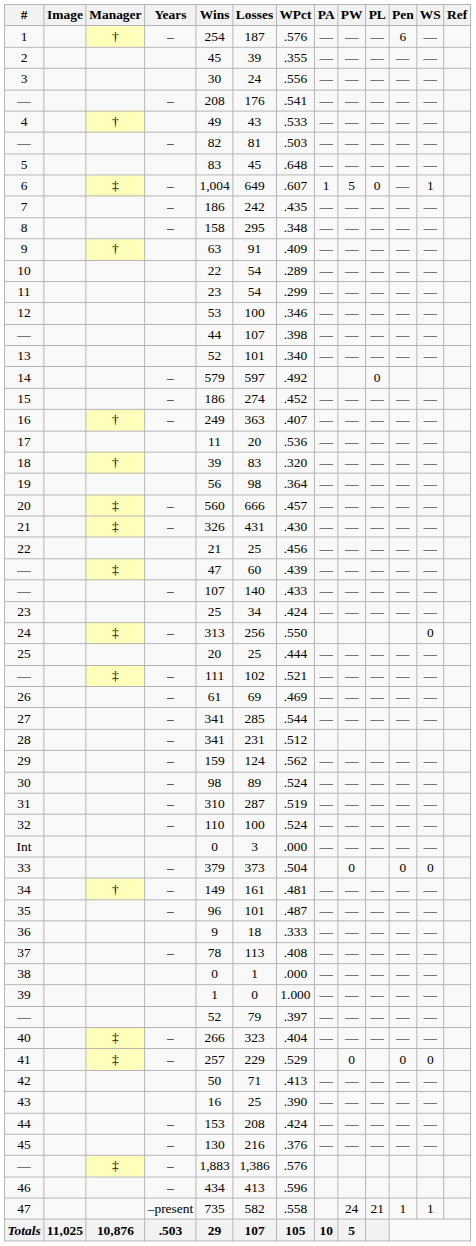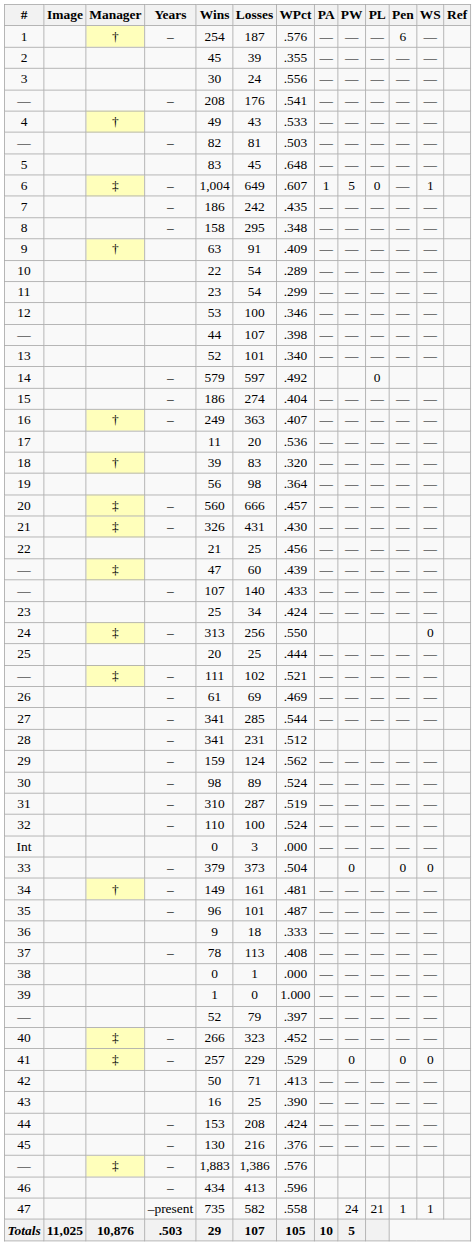(295, 398) .452 -> (295, 398) .404
(295, 1038) .404 -> (295, 1038) .452
